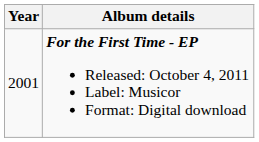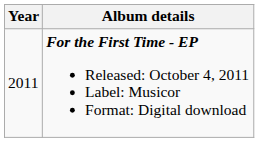(24, 83) 2001 -> (23, 83) 2011
